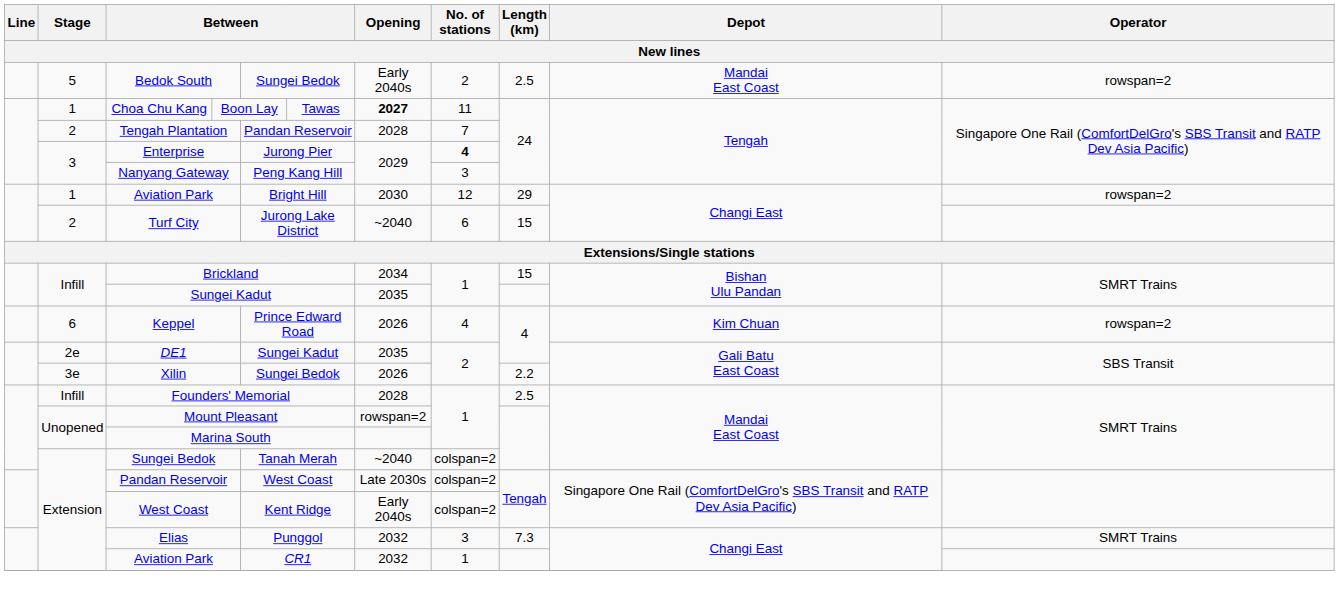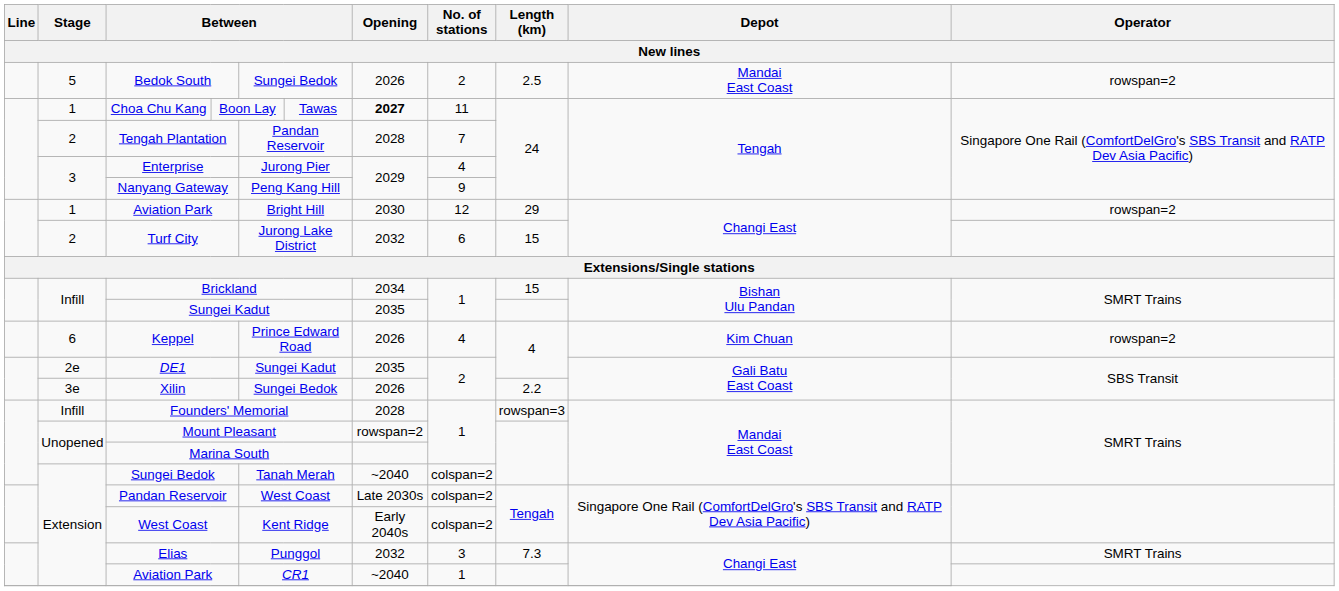(393, 80) Early 2040s -> (390, 80) 2026
(465, 151) bold -> (462, 167) normal
(465, 173) 3 -> (462, 188) 9
(393, 223) ~2040 -> (390, 238) 2032
(524, 395) 2.5 -> (532, 410) rowspan=3
(393, 559) 2032 -> (390, 574) ~2040
